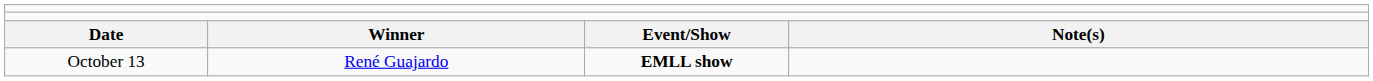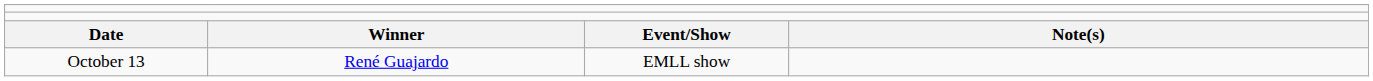(687, 61) bold -> (687, 61) normal
